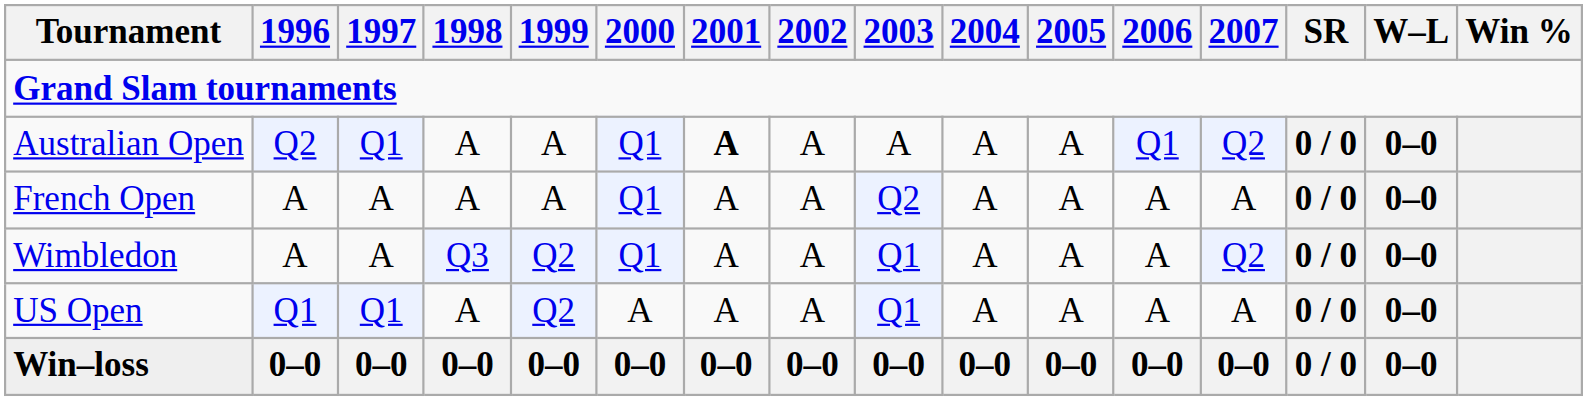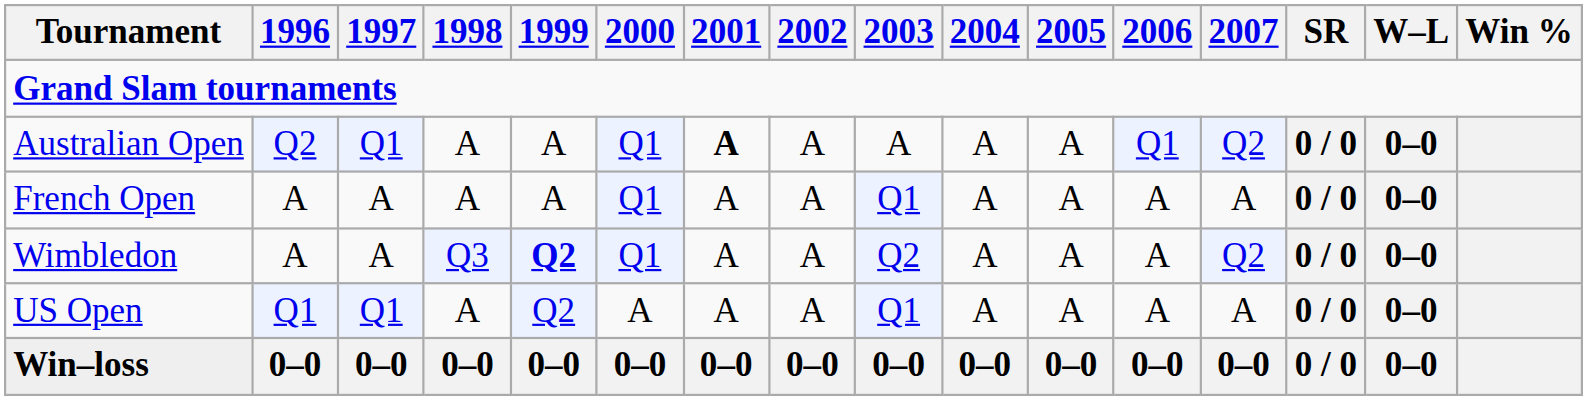(899, 198) Q2 -> (899, 198) Q1
(554, 254) normal -> (554, 254) bold
(899, 254) Q1 -> (899, 254) Q2
